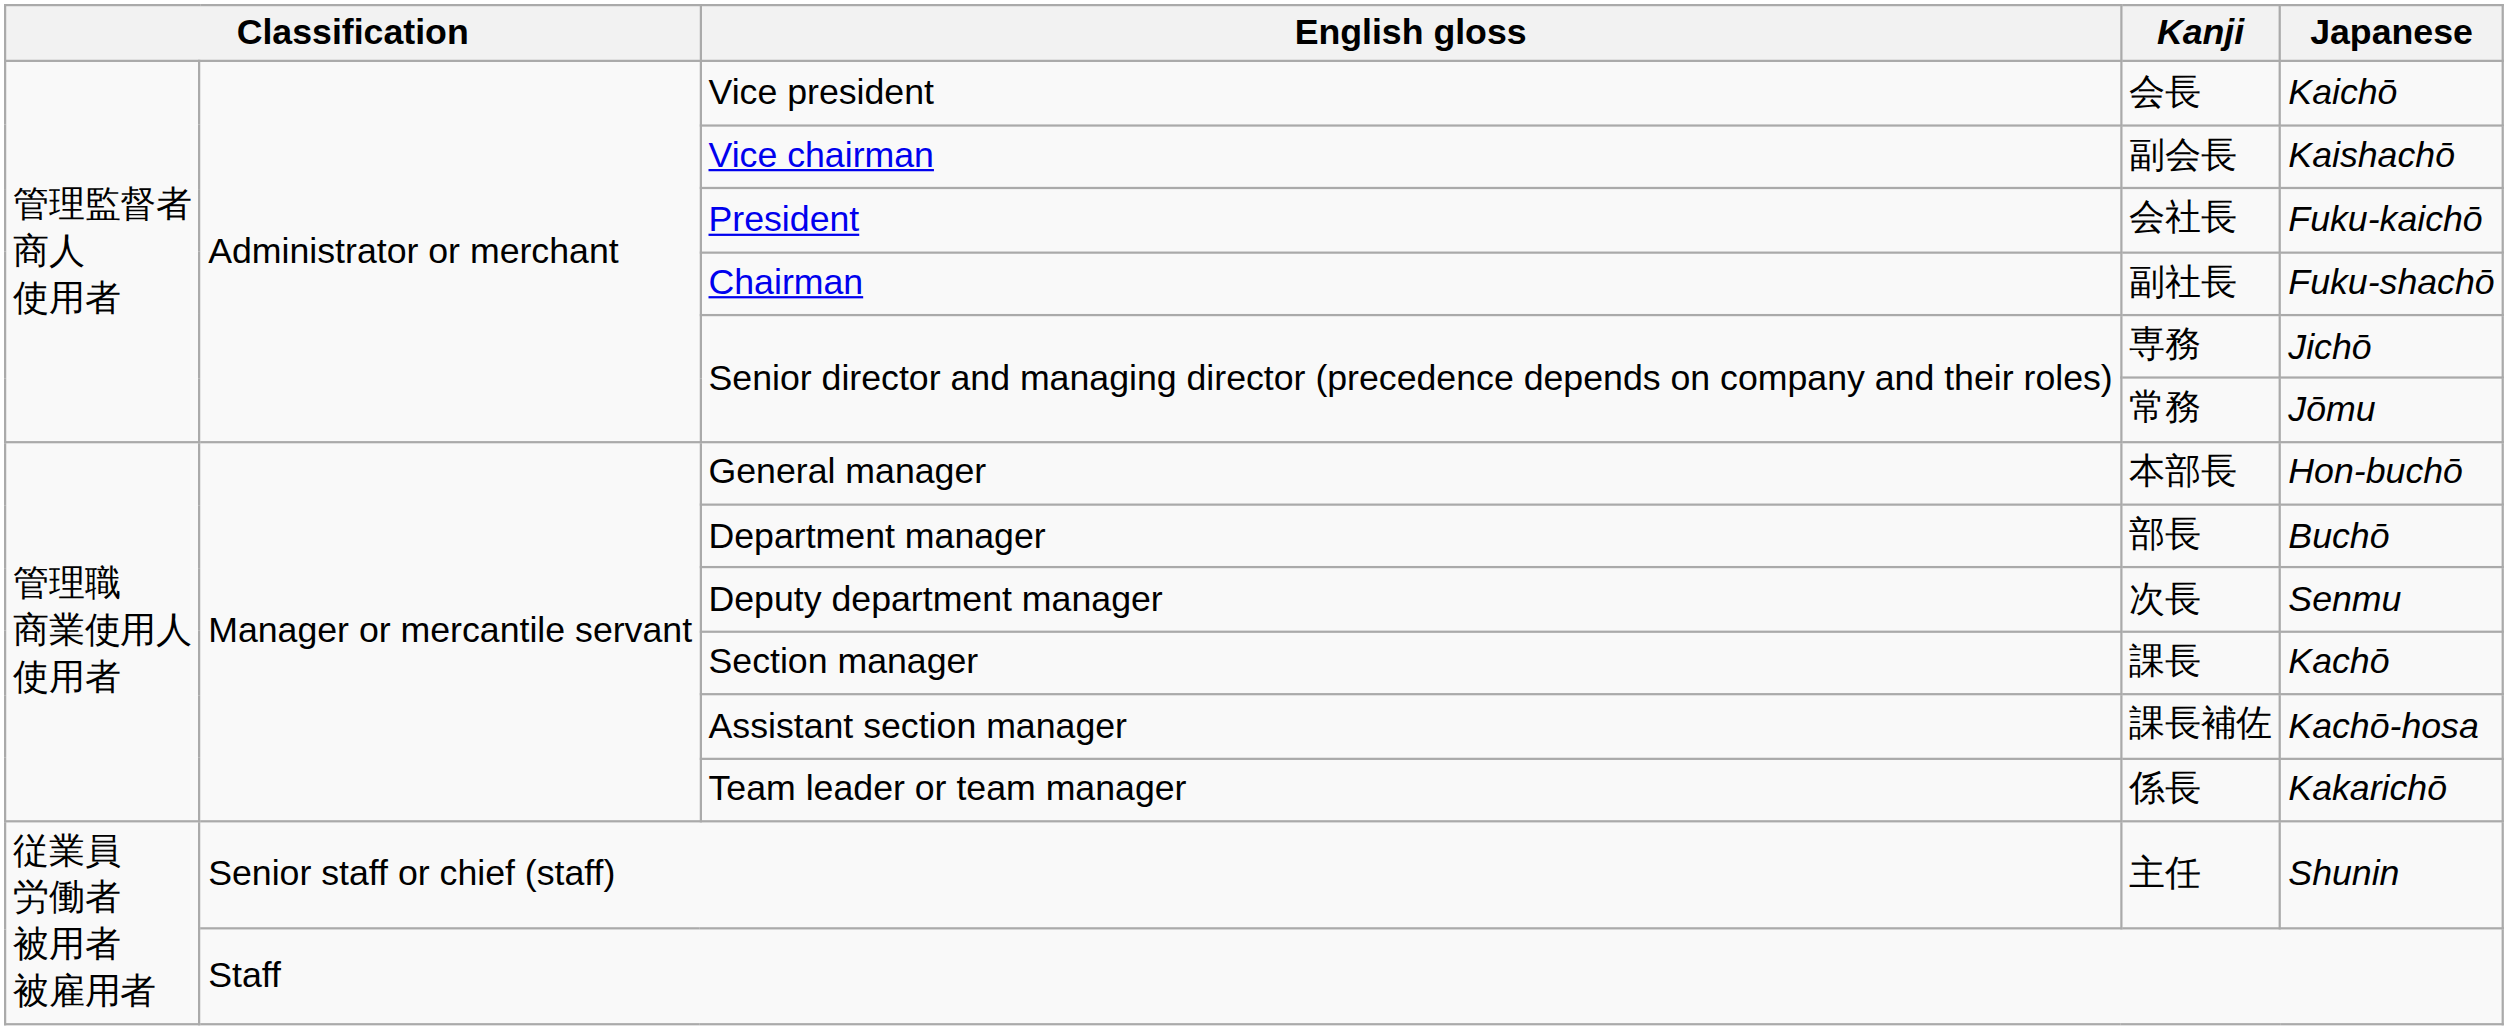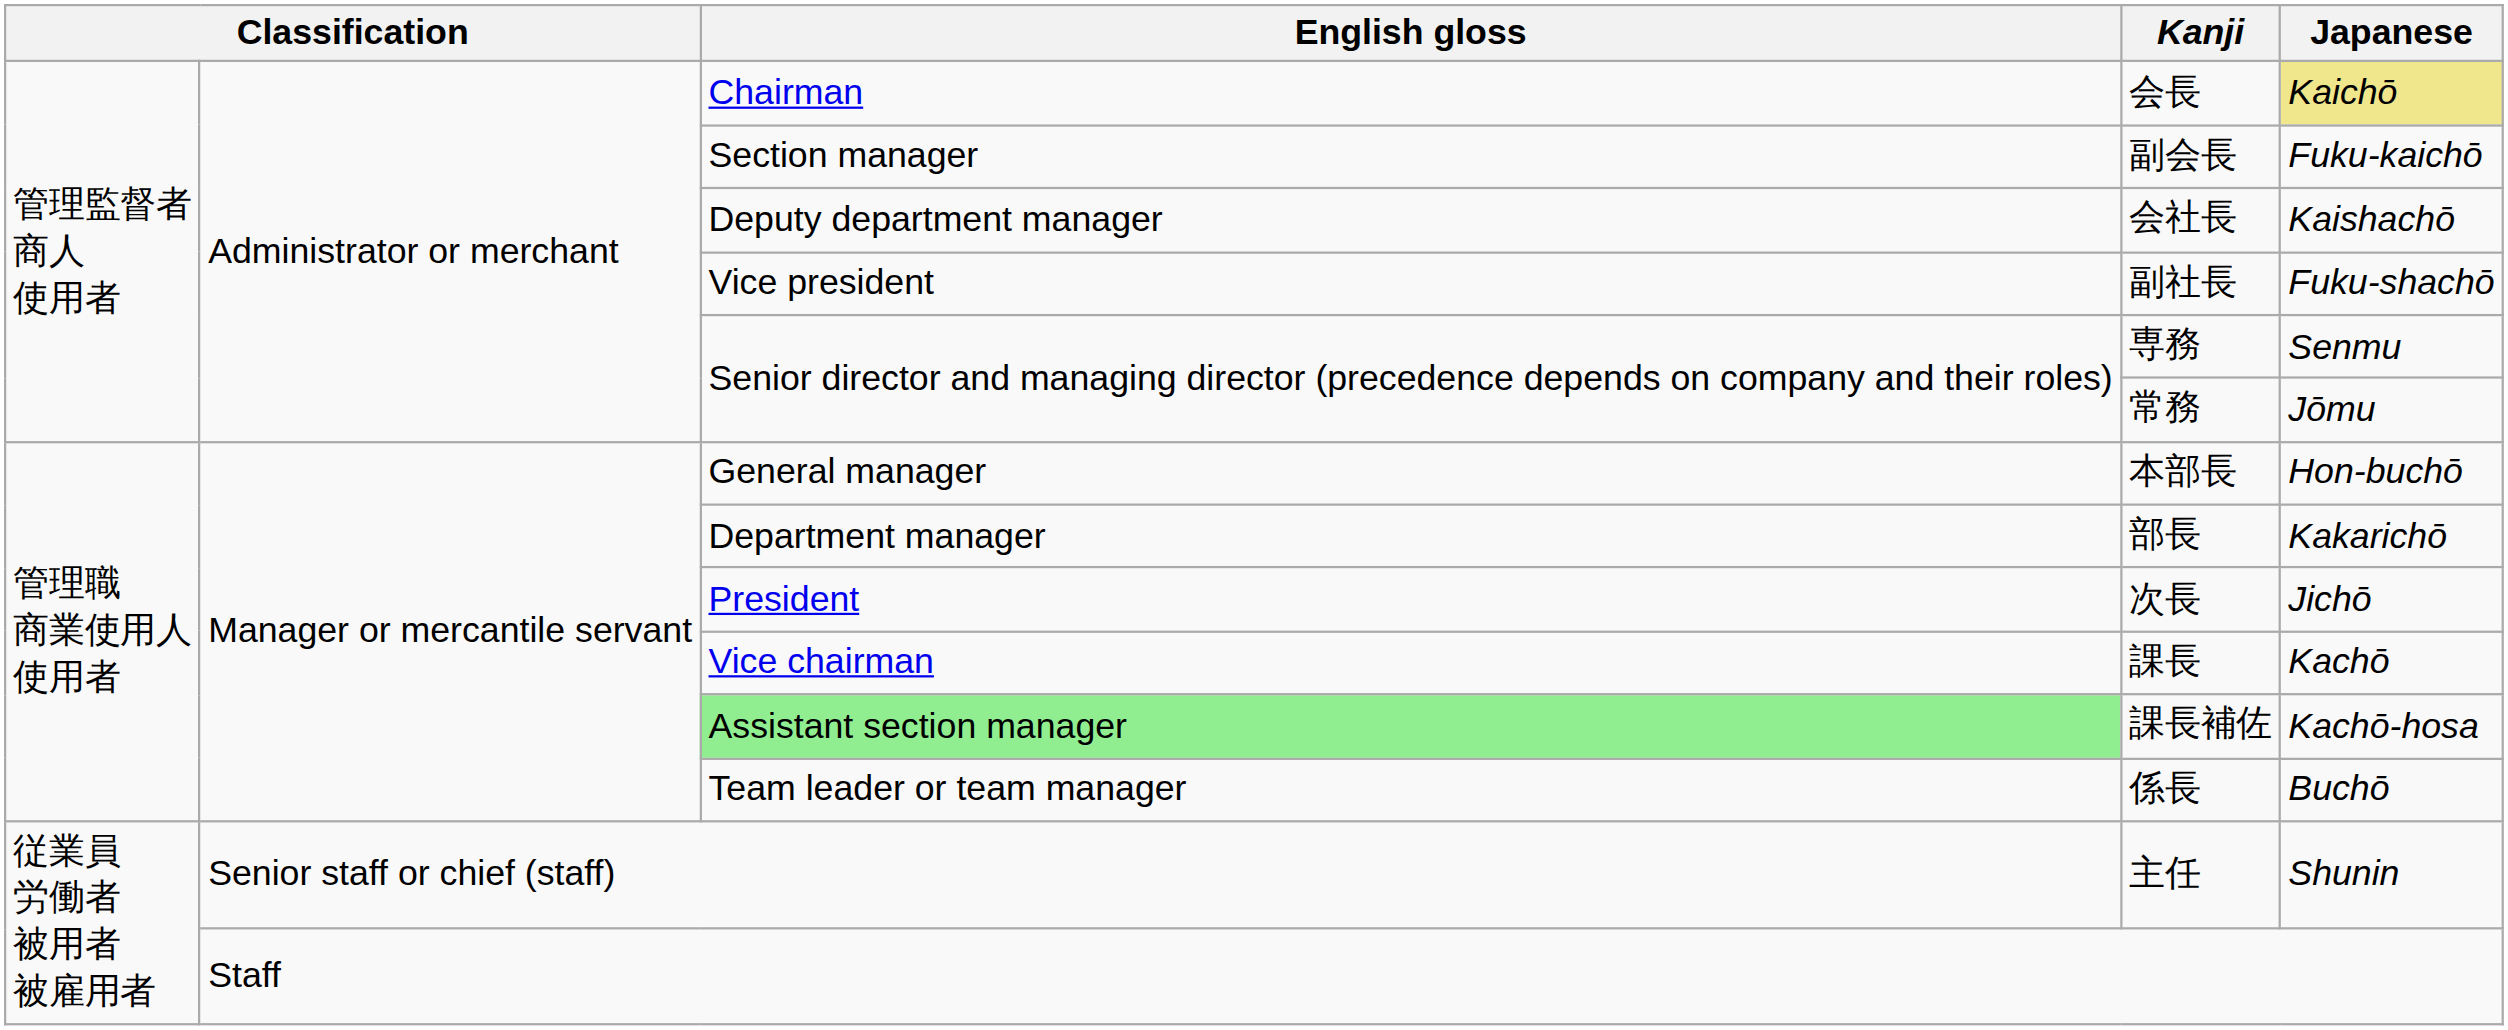(821, 92) Vice president -> (786, 92) Chairman
(2343, 92) no background -> (2343, 92) khaki background
(821, 156) Vice chairman -> (843, 156) Section manager
(2372, 156) Kaishachō -> (2386, 156) Fuku-kaichō
(784, 219) President -> (936, 219) Deputy department manager
(2386, 219) Fuku-kaichō -> (2372, 219) Kaishachō
(786, 282) Chairman -> (821, 282) Vice president
(2330, 345) Jichō -> (2345, 345) Senmu
(2339, 535) Buchō -> (2368, 535) Kakarichō
(936, 598) Deputy department manager -> (784, 598) President
(2345, 598) Senmu -> (2330, 598) Jichō
(843, 662) Section manager -> (821, 662) Vice chairman
(918, 725) no background -> (918, 725) lightgreen background
(2368, 788) Kakarichō -> (2339, 788) Buchō
